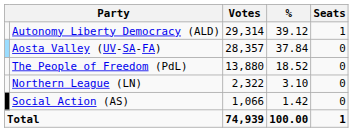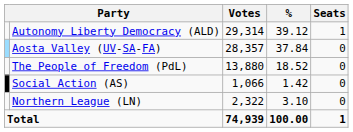rows swapped: (77, 84) <-> (71, 101)
